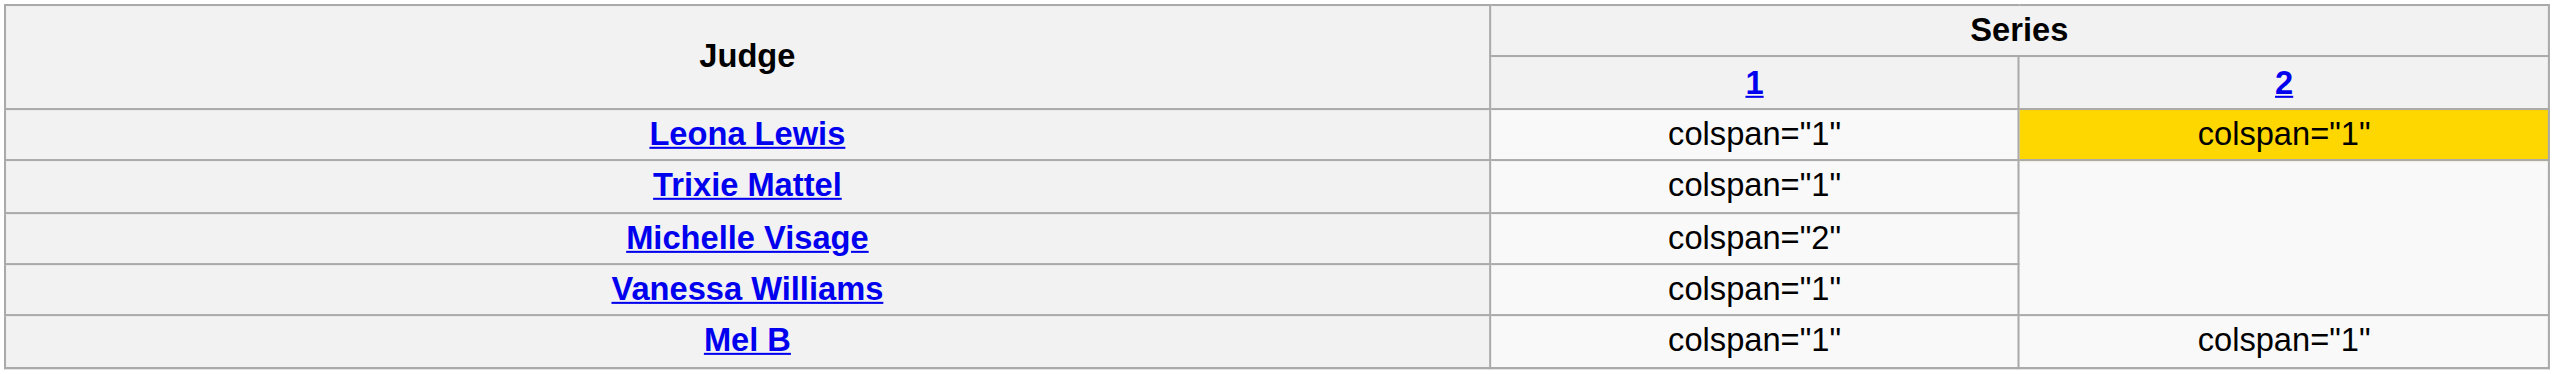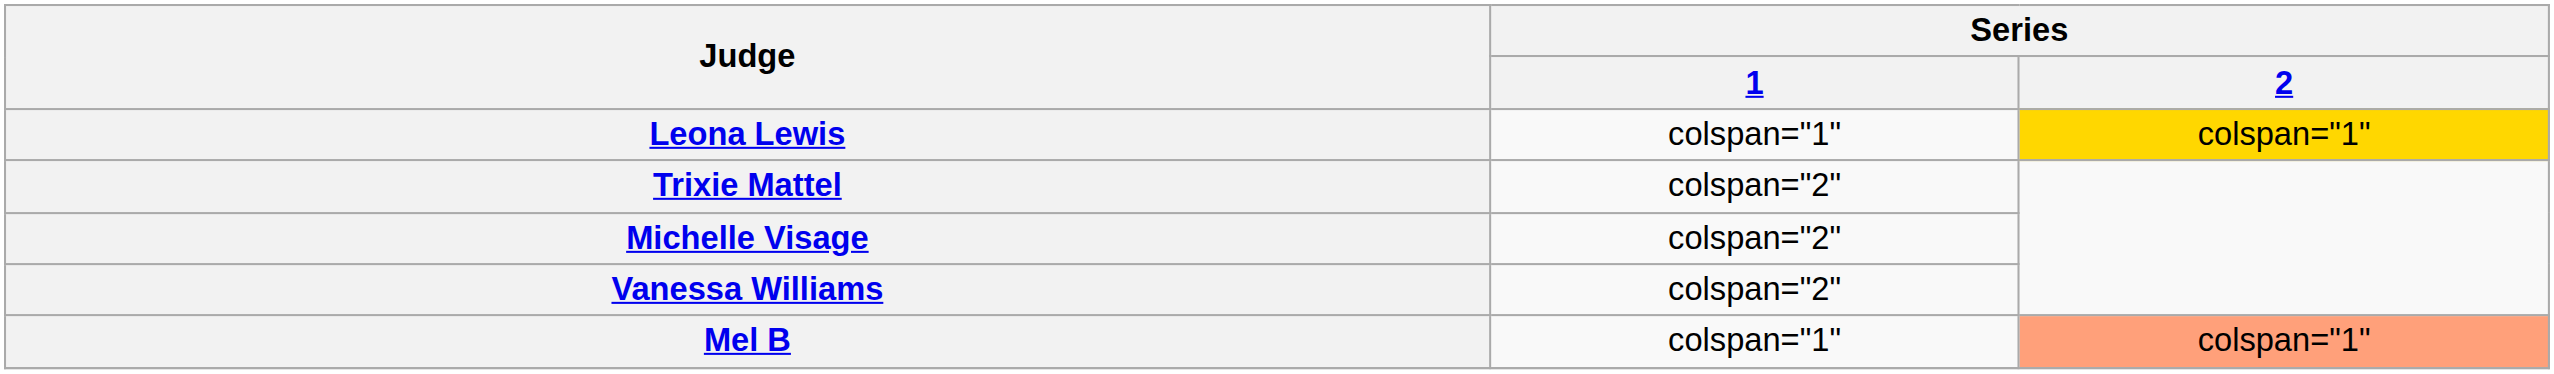(1755, 185) colspan="1" -> (1755, 185) colspan="2"
(1755, 289) colspan="1" -> (1755, 289) colspan="2"
(2284, 340) no background -> (2284, 340) lightsalmon background
